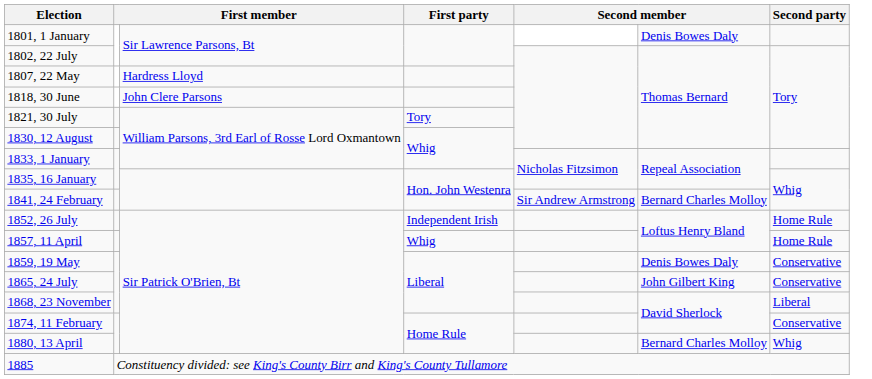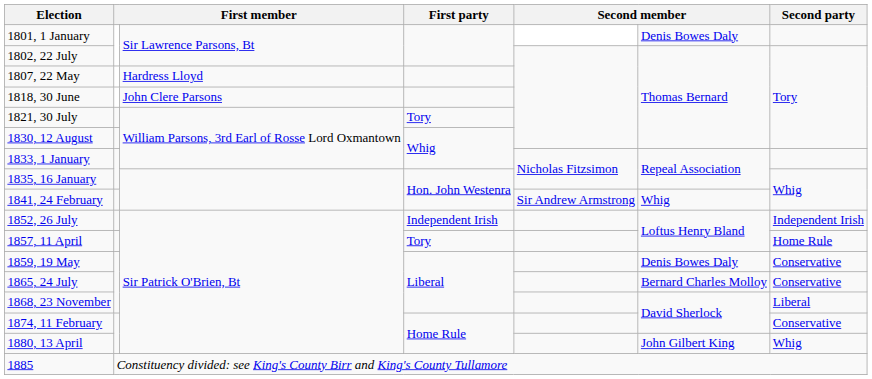(704, 199) Bernard Charles Molloy -> (655, 199) Whig
(803, 220) Home Rule -> (818, 220) Independent Irish
(421, 240) Whig -> (419, 240) Tory
(688, 281) John Gilbert King -> (704, 281) Bernard Charles Molloy
(704, 343) Bernard Charles Molloy -> (688, 343) John Gilbert King
